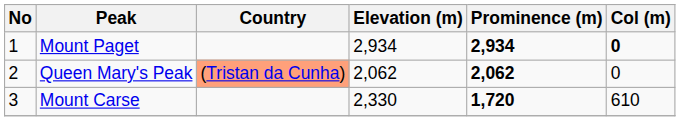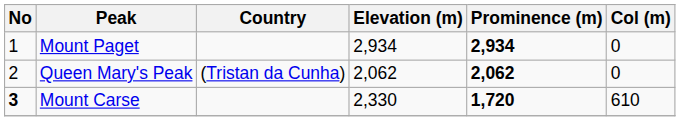(616, 45) bold -> (616, 45) normal
(273, 73) lightsalmon background -> (273, 73) no background
(13, 101) normal -> (13, 101) bold
